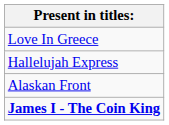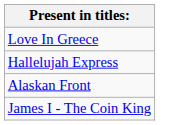(84, 108) bold -> (79, 108) normal
